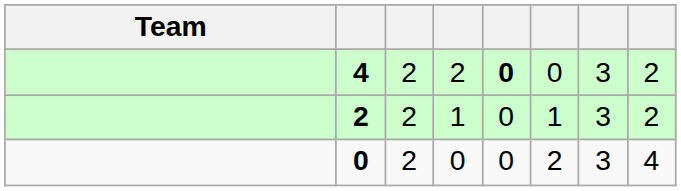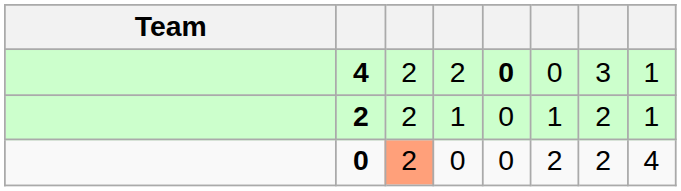(651, 71) 2 -> (651, 71) 1
(603, 116) 3 -> (603, 116) 2
(651, 116) 2 -> (651, 116) 1
(409, 161) no background -> (409, 161) lightsalmon background
(603, 161) 3 -> (603, 161) 2
